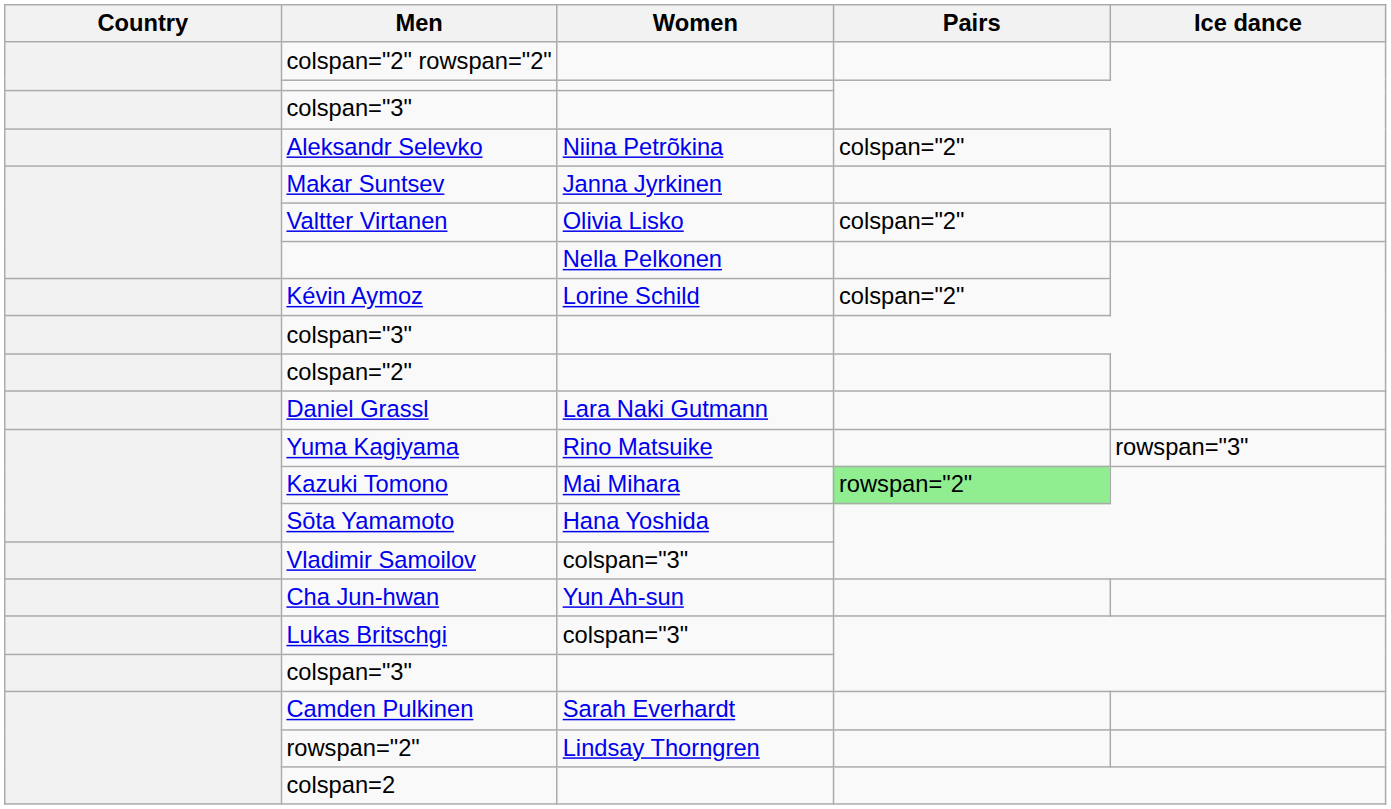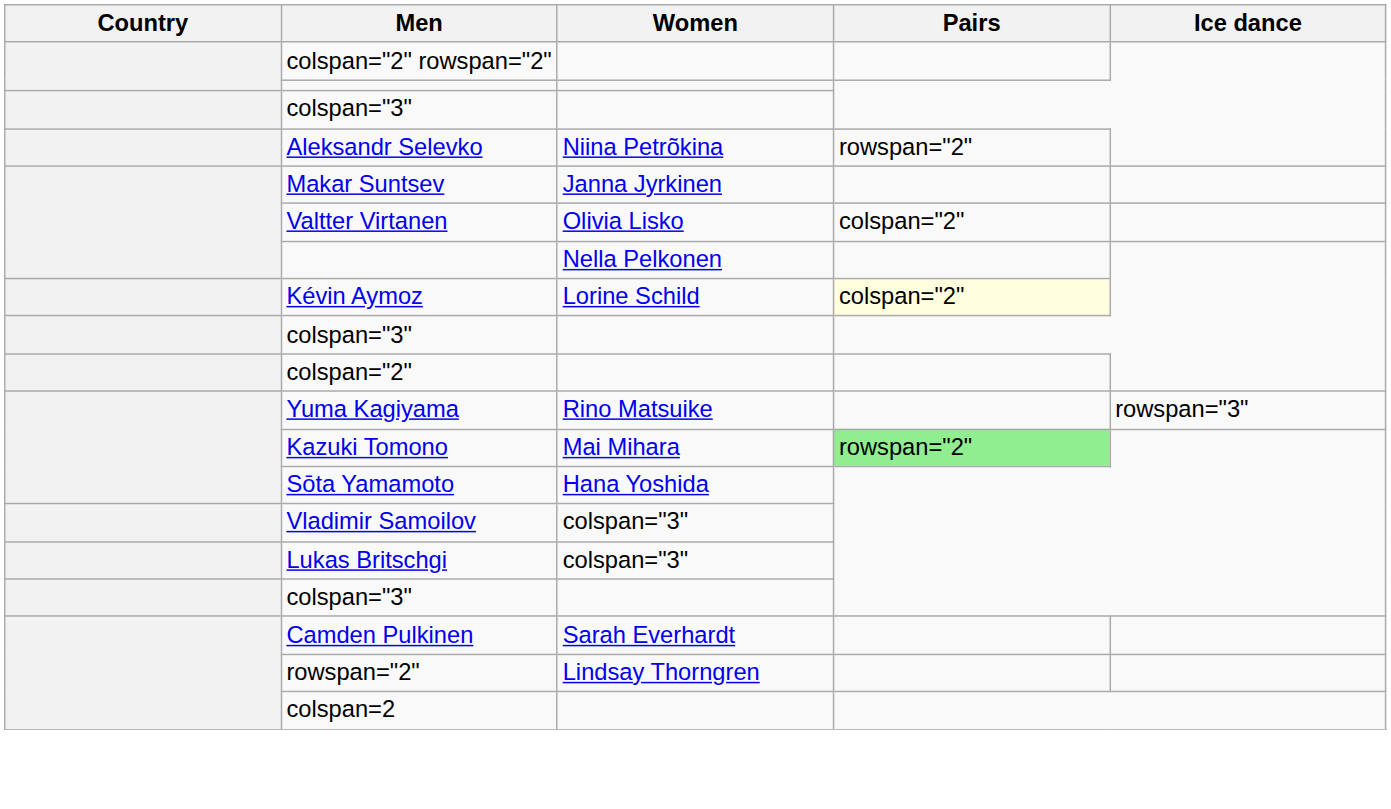(902, 146) colspan="2" -> (906, 146) rowspan="2"
(902, 297) no background -> (902, 297) lightyellow background
- row: (358, 409)
- row: (363, 597)
